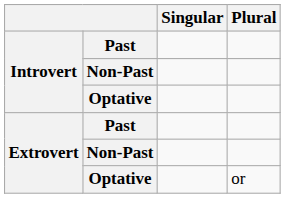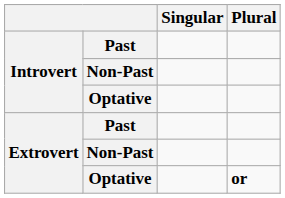(238, 179) normal -> (239, 179) bold
